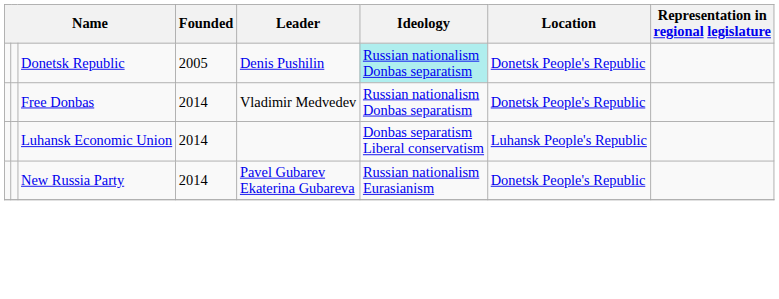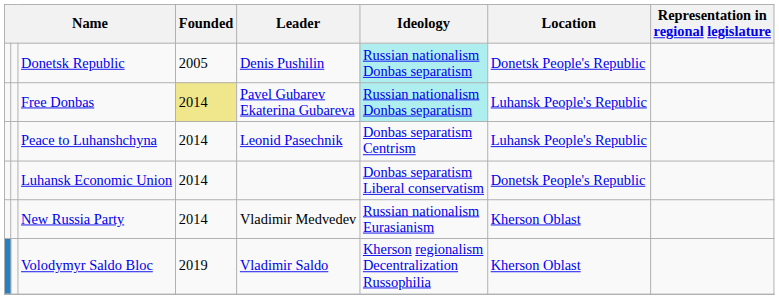(193, 102) no background -> (193, 102) khaki background
(298, 102) Vladimir Medvedev -> (297, 102) Pavel Gubarev Ekaterina Gubareva
(421, 102) no background -> (421, 102) paleturquoise background
(568, 102) Donetsk People's Republic -> (569, 102) Luhansk People's Republic
+ row: (89, 141)
(569, 141) Luhansk People's Republic -> (568, 180) Donetsk People's Republic
(297, 180) Pavel Gubarev Ekaterina Gubareva -> (298, 219) Vladimir Medvedev
(568, 180) Donetsk People's Republic -> (536, 219) Kherson Oblast
+ row: (87, 266)
